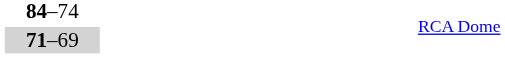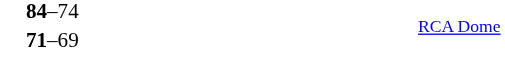(52, 40) lightgrey background -> (52, 40) no background
